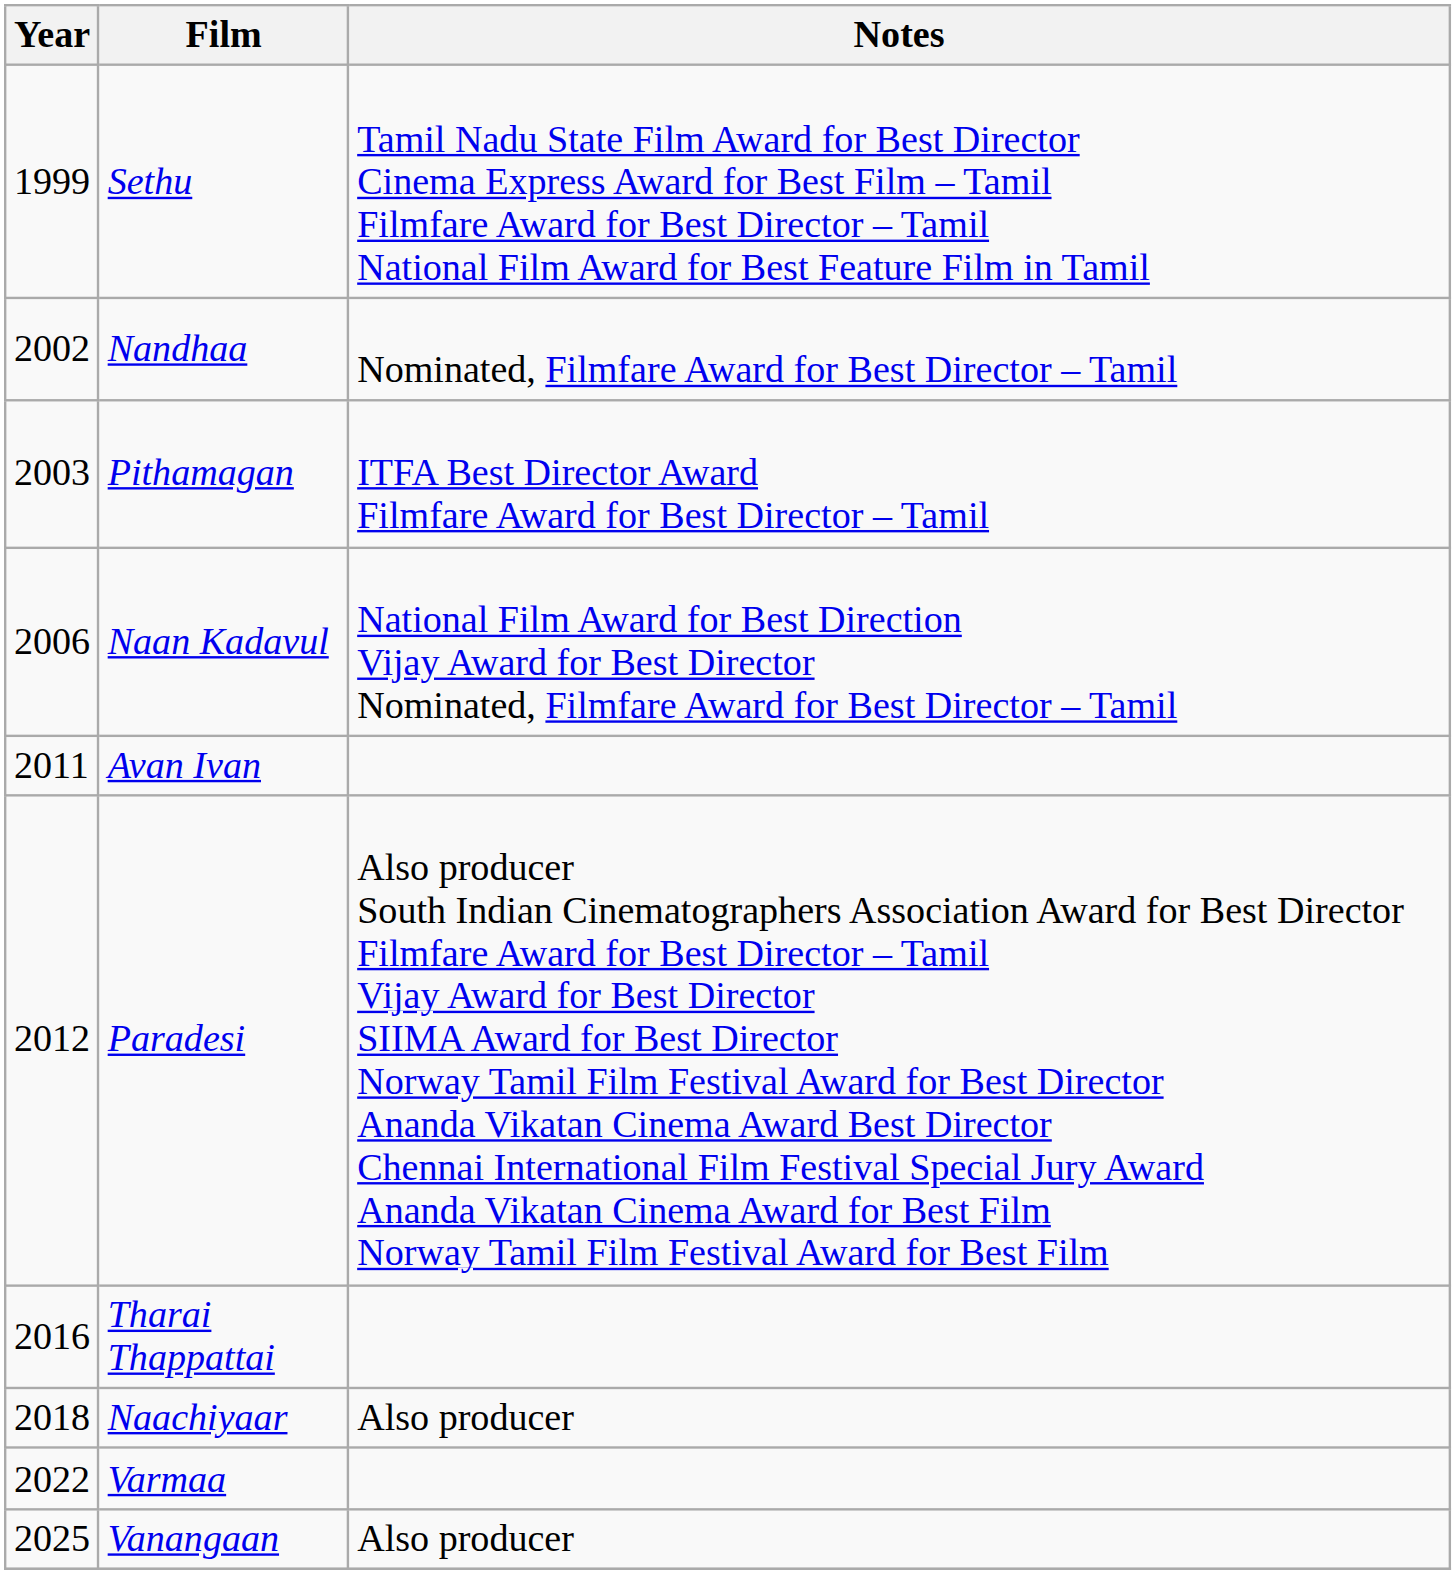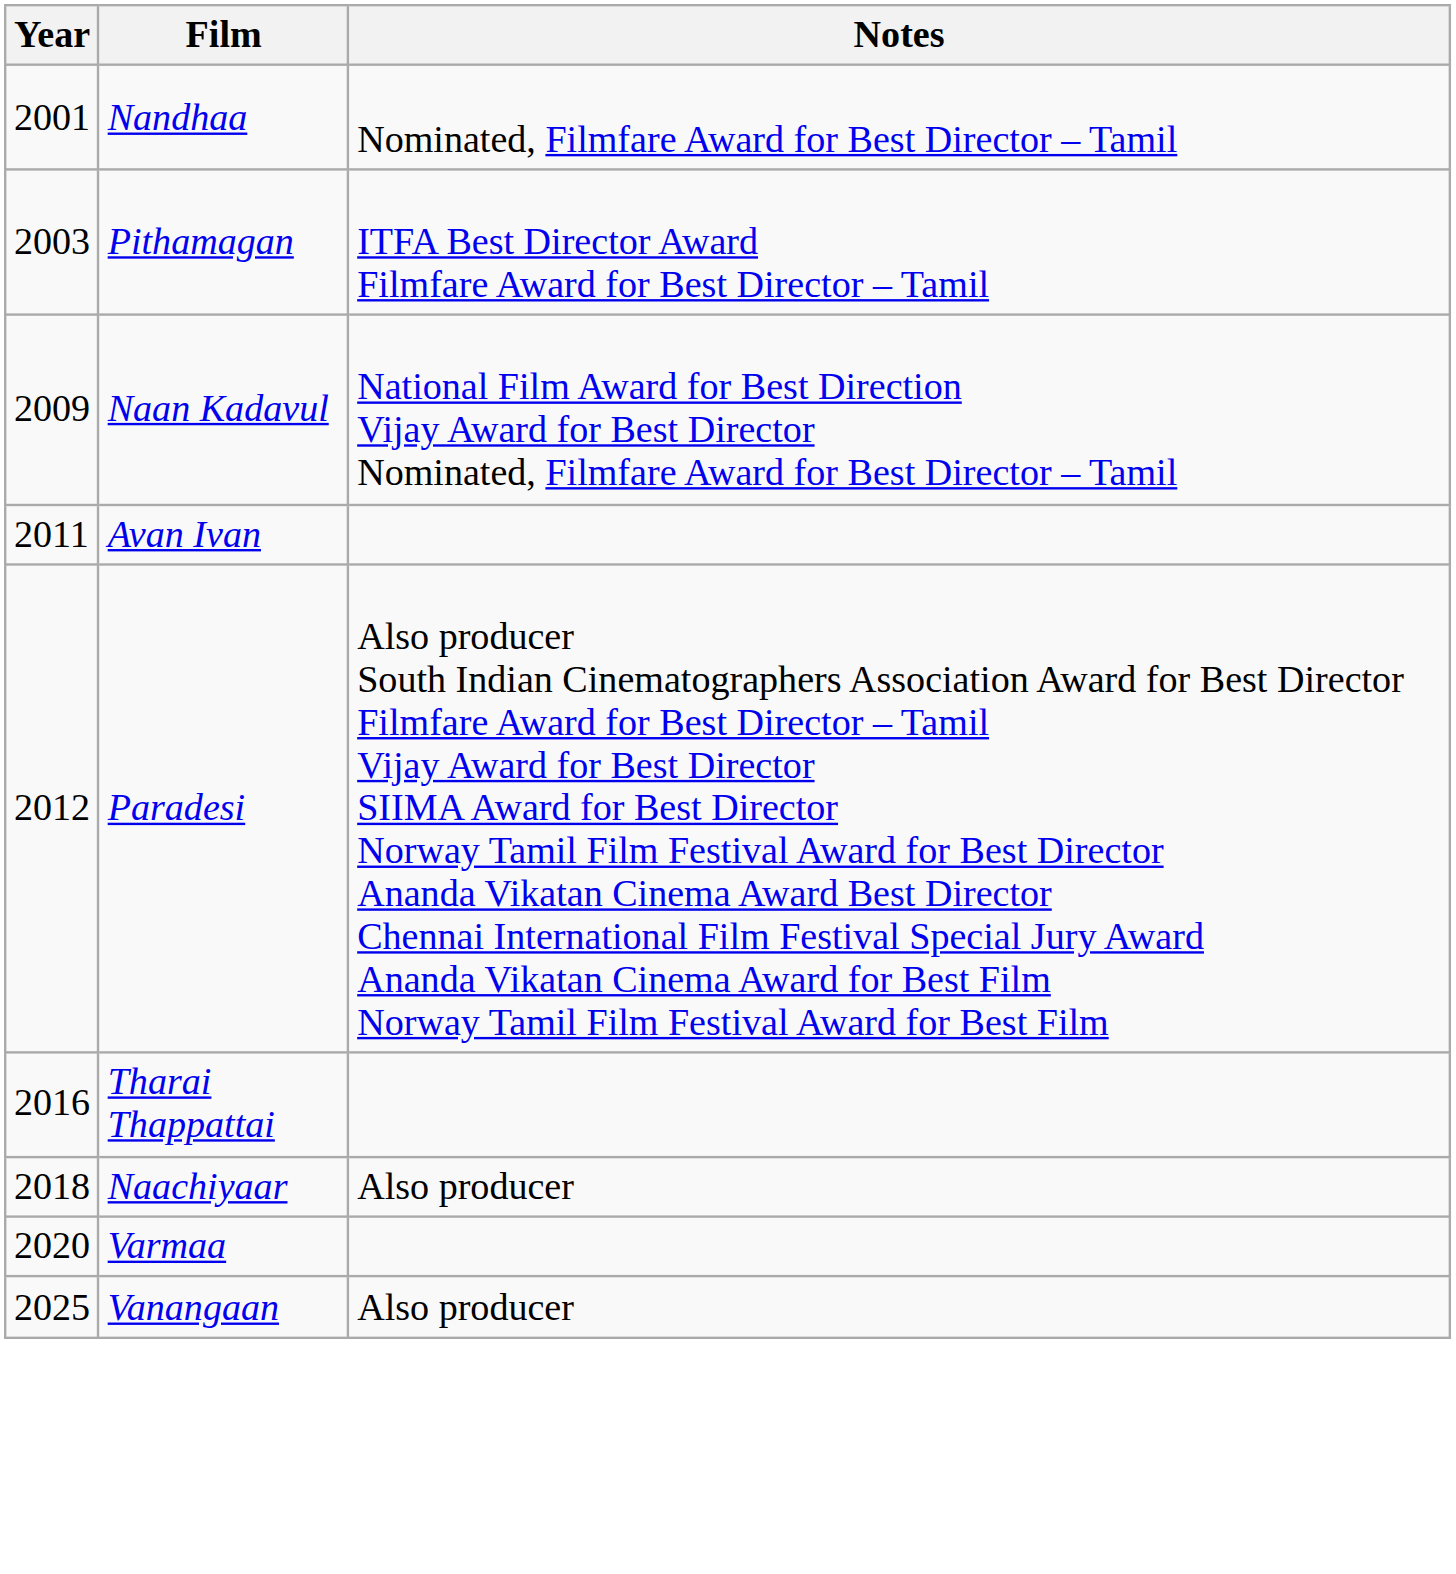- row: (150, 180)
(52, 348) 2002 -> (52, 116) 2001
(52, 640) 2006 -> (52, 408) 2009
(52, 1477) 2022 -> (52, 1246) 2020
